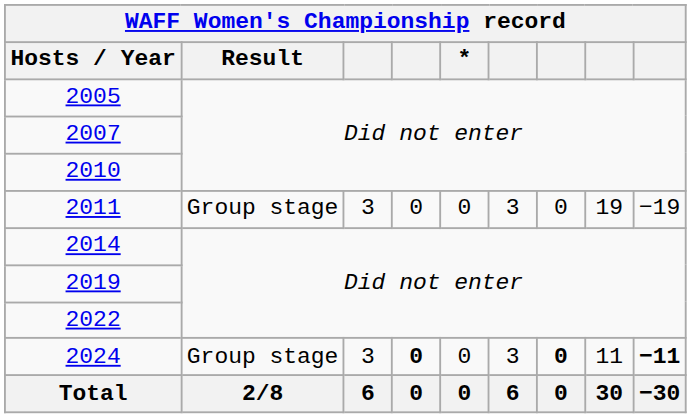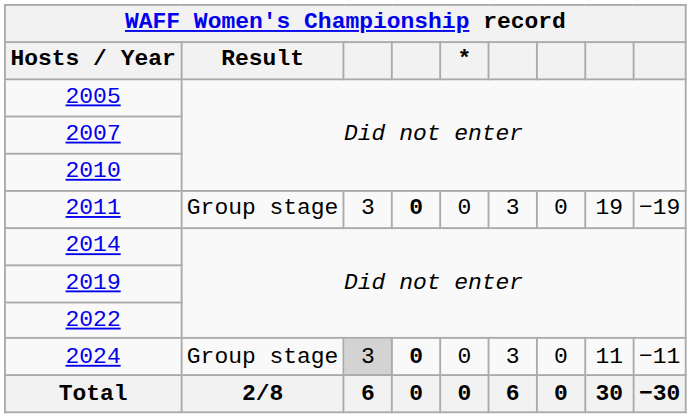(416, 209) normal -> (416, 209) bold
(368, 358) no background -> (368, 358) lightgrey background
(561, 358) bold -> (561, 358) normal
(660, 358) bold -> (660, 358) normal
